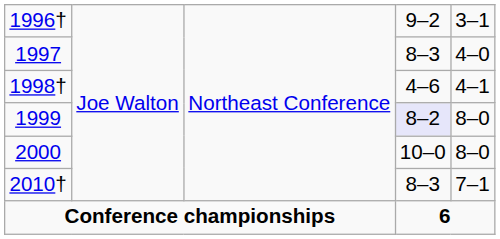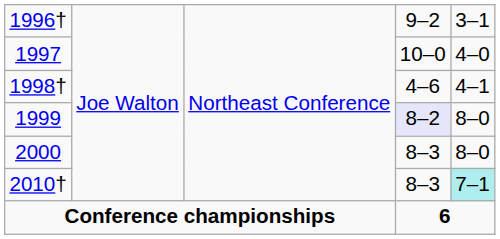(423, 53) 8–3 -> (423, 53) 10–0
(423, 151) 10–0 -> (423, 151) 8–3
(472, 184) no background -> (472, 184) paleturquoise background
